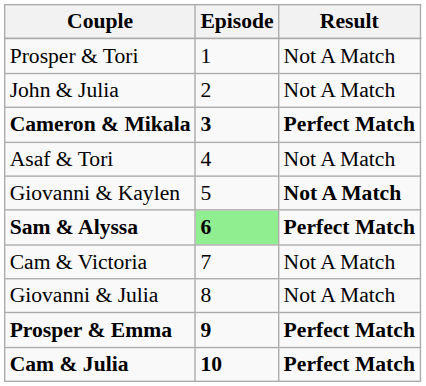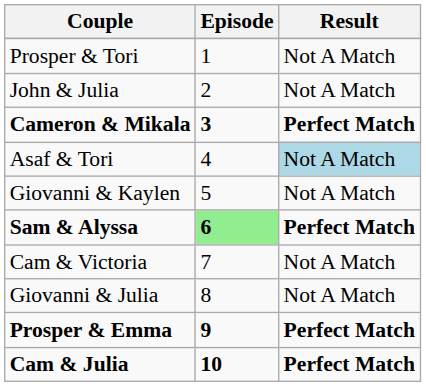(339, 158) no background -> (339, 158) lightblue background
(342, 192) bold -> (339, 192) normal
